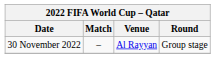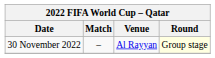(185, 44) no background -> (185, 44) lightyellow background
